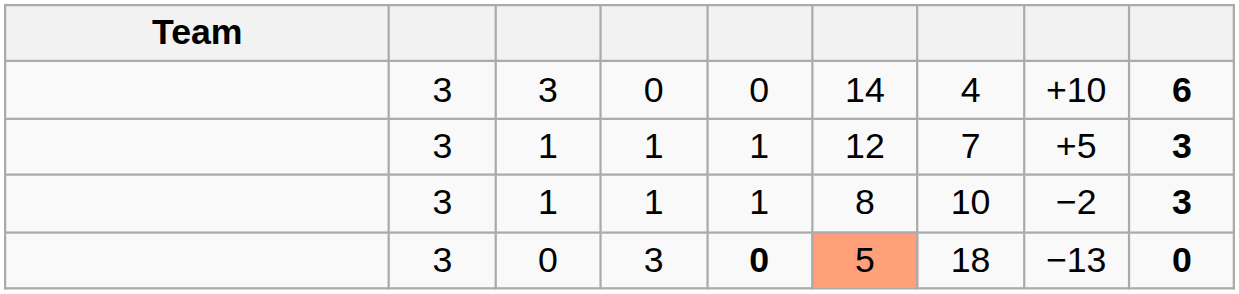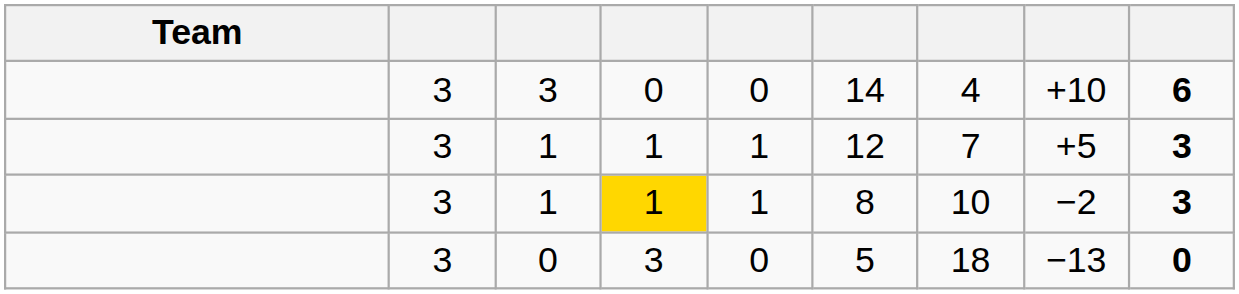(654, 202) no background -> (654, 202) gold background
(759, 259) bold -> (759, 259) normal
(865, 259) lightsalmon background -> (865, 259) no background
